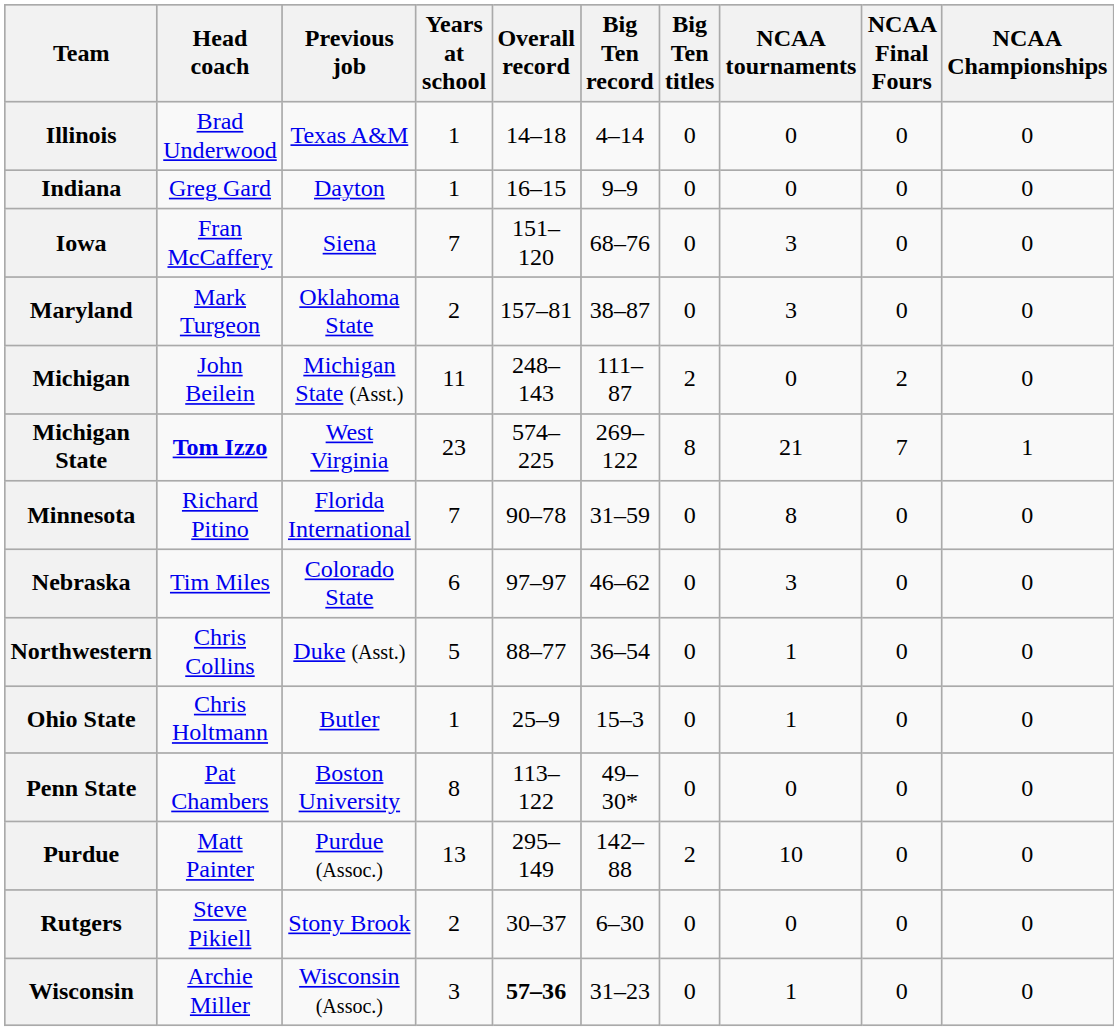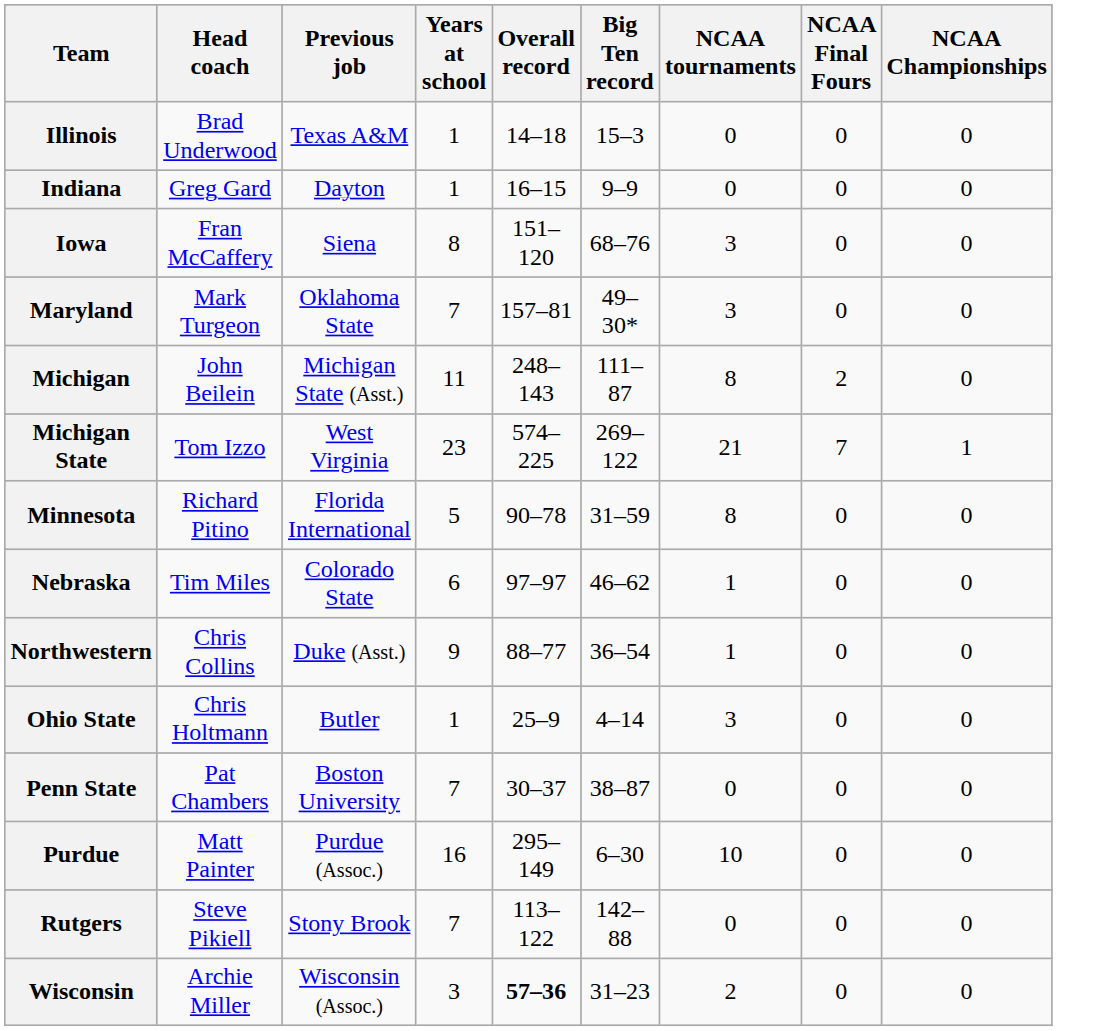- column: (690, 53)
(620, 135) 4–14 -> (620, 135) 15–3
(454, 243) 7 -> (454, 243) 8
(454, 311) 2 -> (454, 311) 7
(620, 311) 38–87 -> (620, 311) 49–30*
(791, 379) 0 -> (730, 379) 8
(220, 447) bold -> (220, 447) normal
(454, 515) 7 -> (454, 515) 5
(791, 583) 3 -> (730, 583) 1
(454, 651) 5 -> (454, 651) 9
(620, 719) 15–3 -> (620, 719) 4–14
(791, 719) 1 -> (730, 719) 3
(454, 787) 8 -> (454, 787) 7
(536, 787) 113–122 -> (536, 787) 30–37
(620, 787) 49–30* -> (620, 787) 38–87
(454, 855) 13 -> (454, 855) 16
(620, 855) 142–88 -> (620, 855) 6–30
(454, 923) 2 -> (454, 923) 7
(536, 923) 30–37 -> (536, 923) 113–122
(620, 923) 6–30 -> (620, 923) 142–88
(791, 991) 1 -> (730, 991) 2
